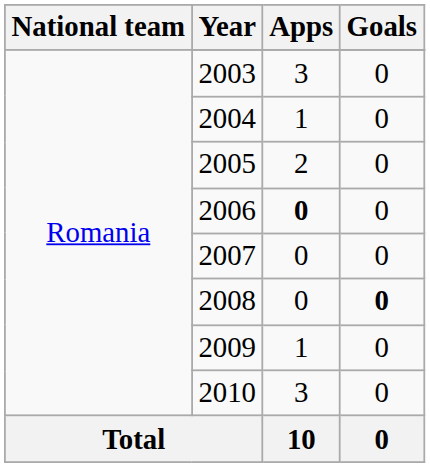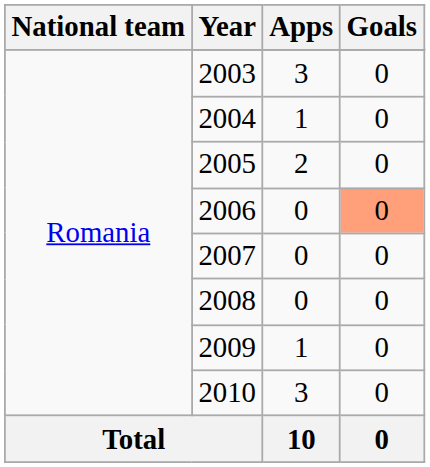(301, 210) bold -> (301, 210) normal
(382, 210) no background -> (382, 210) lightsalmon background
(382, 301) bold -> (382, 301) normal
